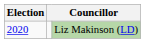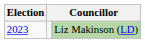(18, 30) 2020 -> (18, 30) 2023
